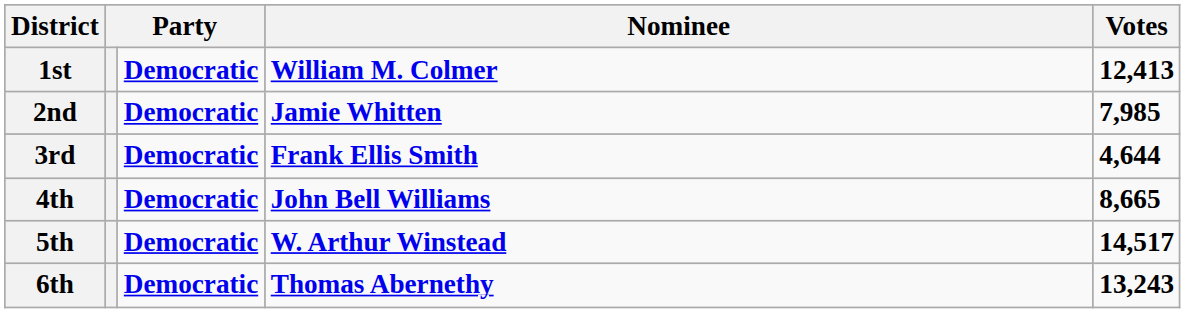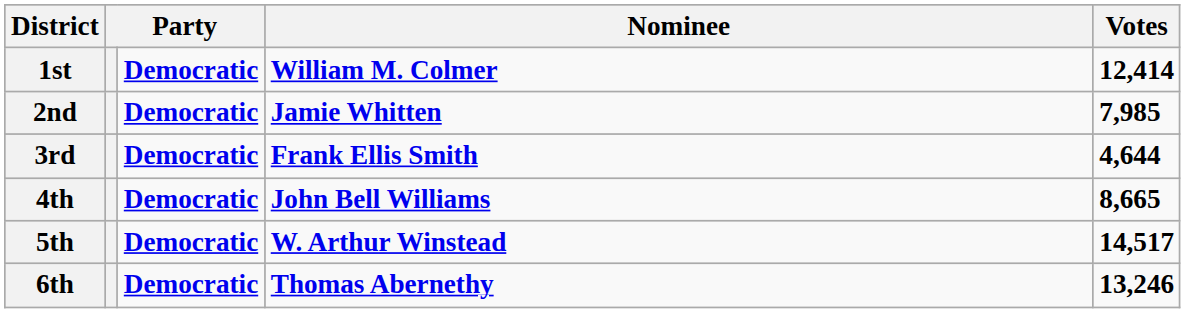(1137, 69) 12,413 -> (1137, 69) 12,414
(1137, 284) 13,243 -> (1137, 284) 13,246
